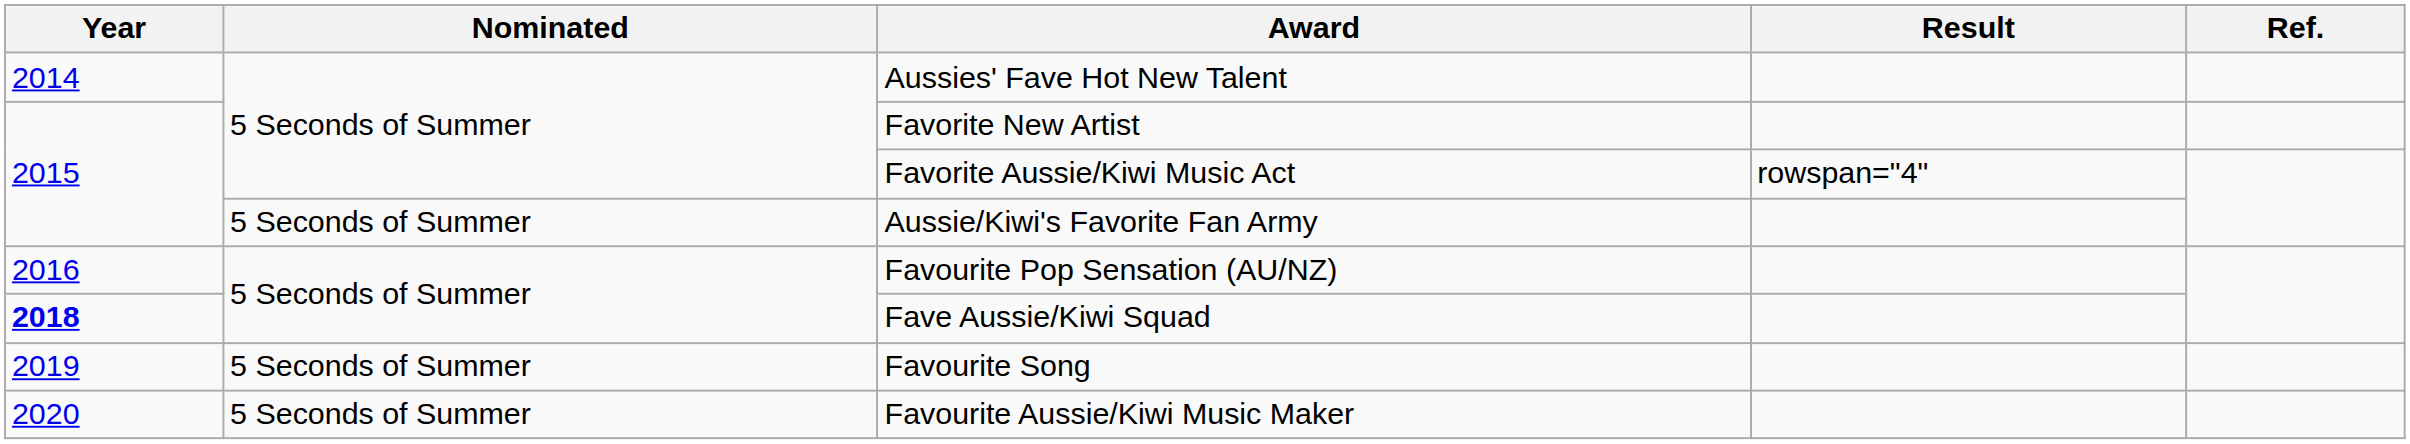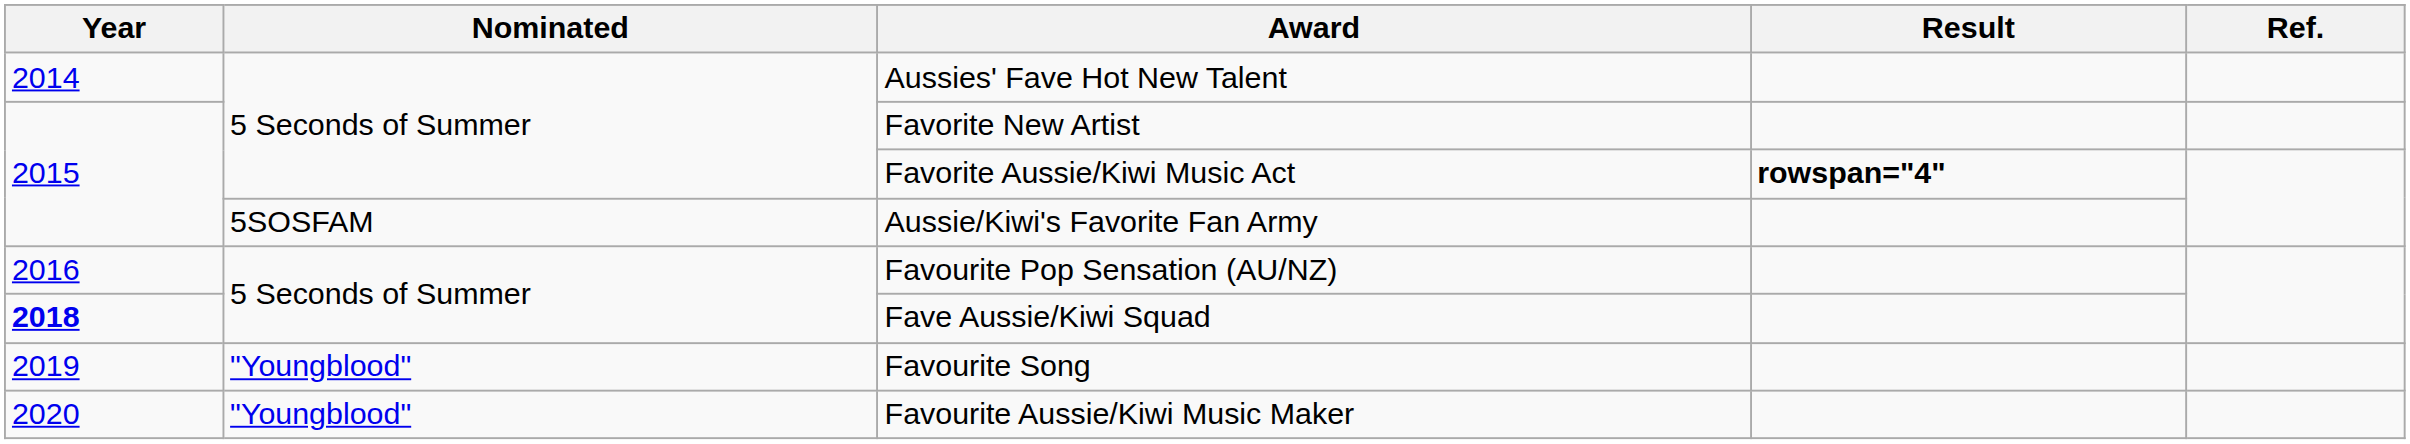(1843, 173) normal -> (1851, 173) bold
(380, 221) 5 Seconds of Summer -> (302, 221) 5SOSFAM
(380, 366) 5 Seconds of Summer -> (321, 366) "Youngblood"
(380, 414) 5 Seconds of Summer -> (321, 414) "Youngblood"
